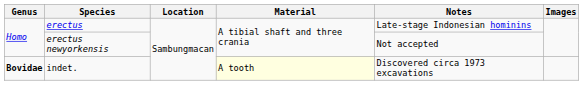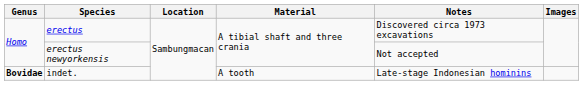(454, 25) Late-stage Indonesian hominins -> (431, 30) Discovered circa 1973 excavations
(236, 68) lightyellow background -> (236, 73) no background
(431, 68) Discovered circa 1973 excavations -> (454, 73) Late-stage Indonesian hominins
